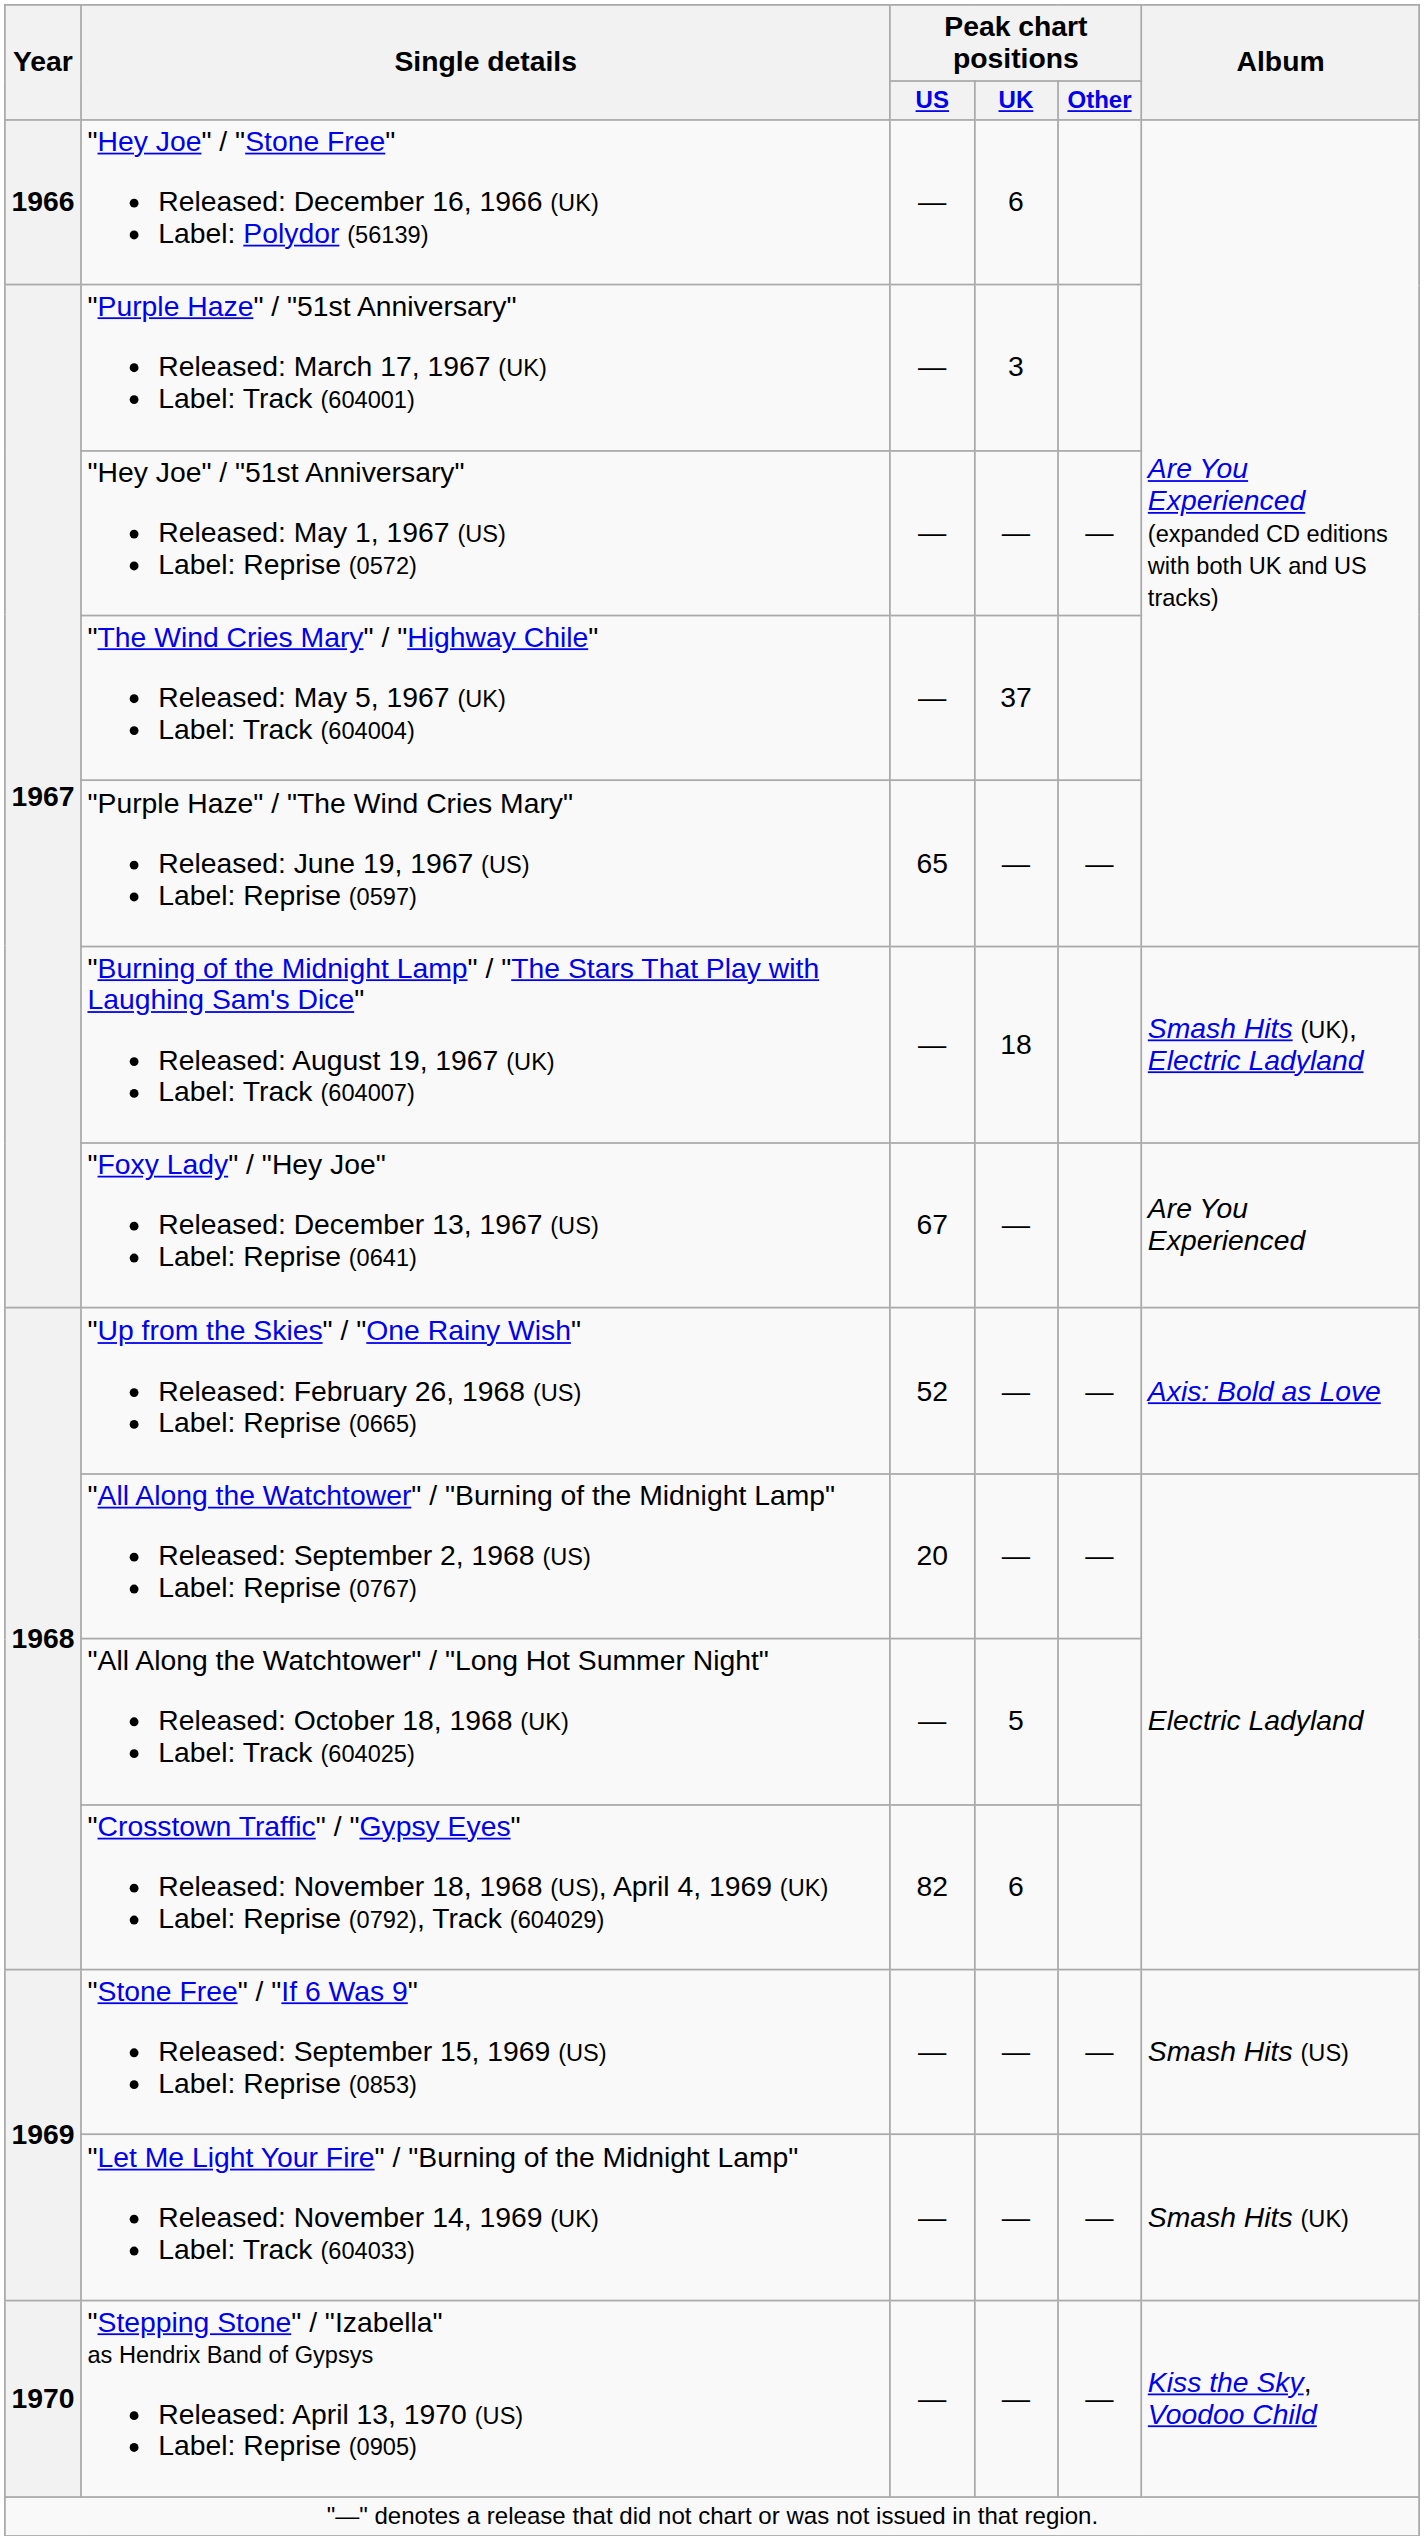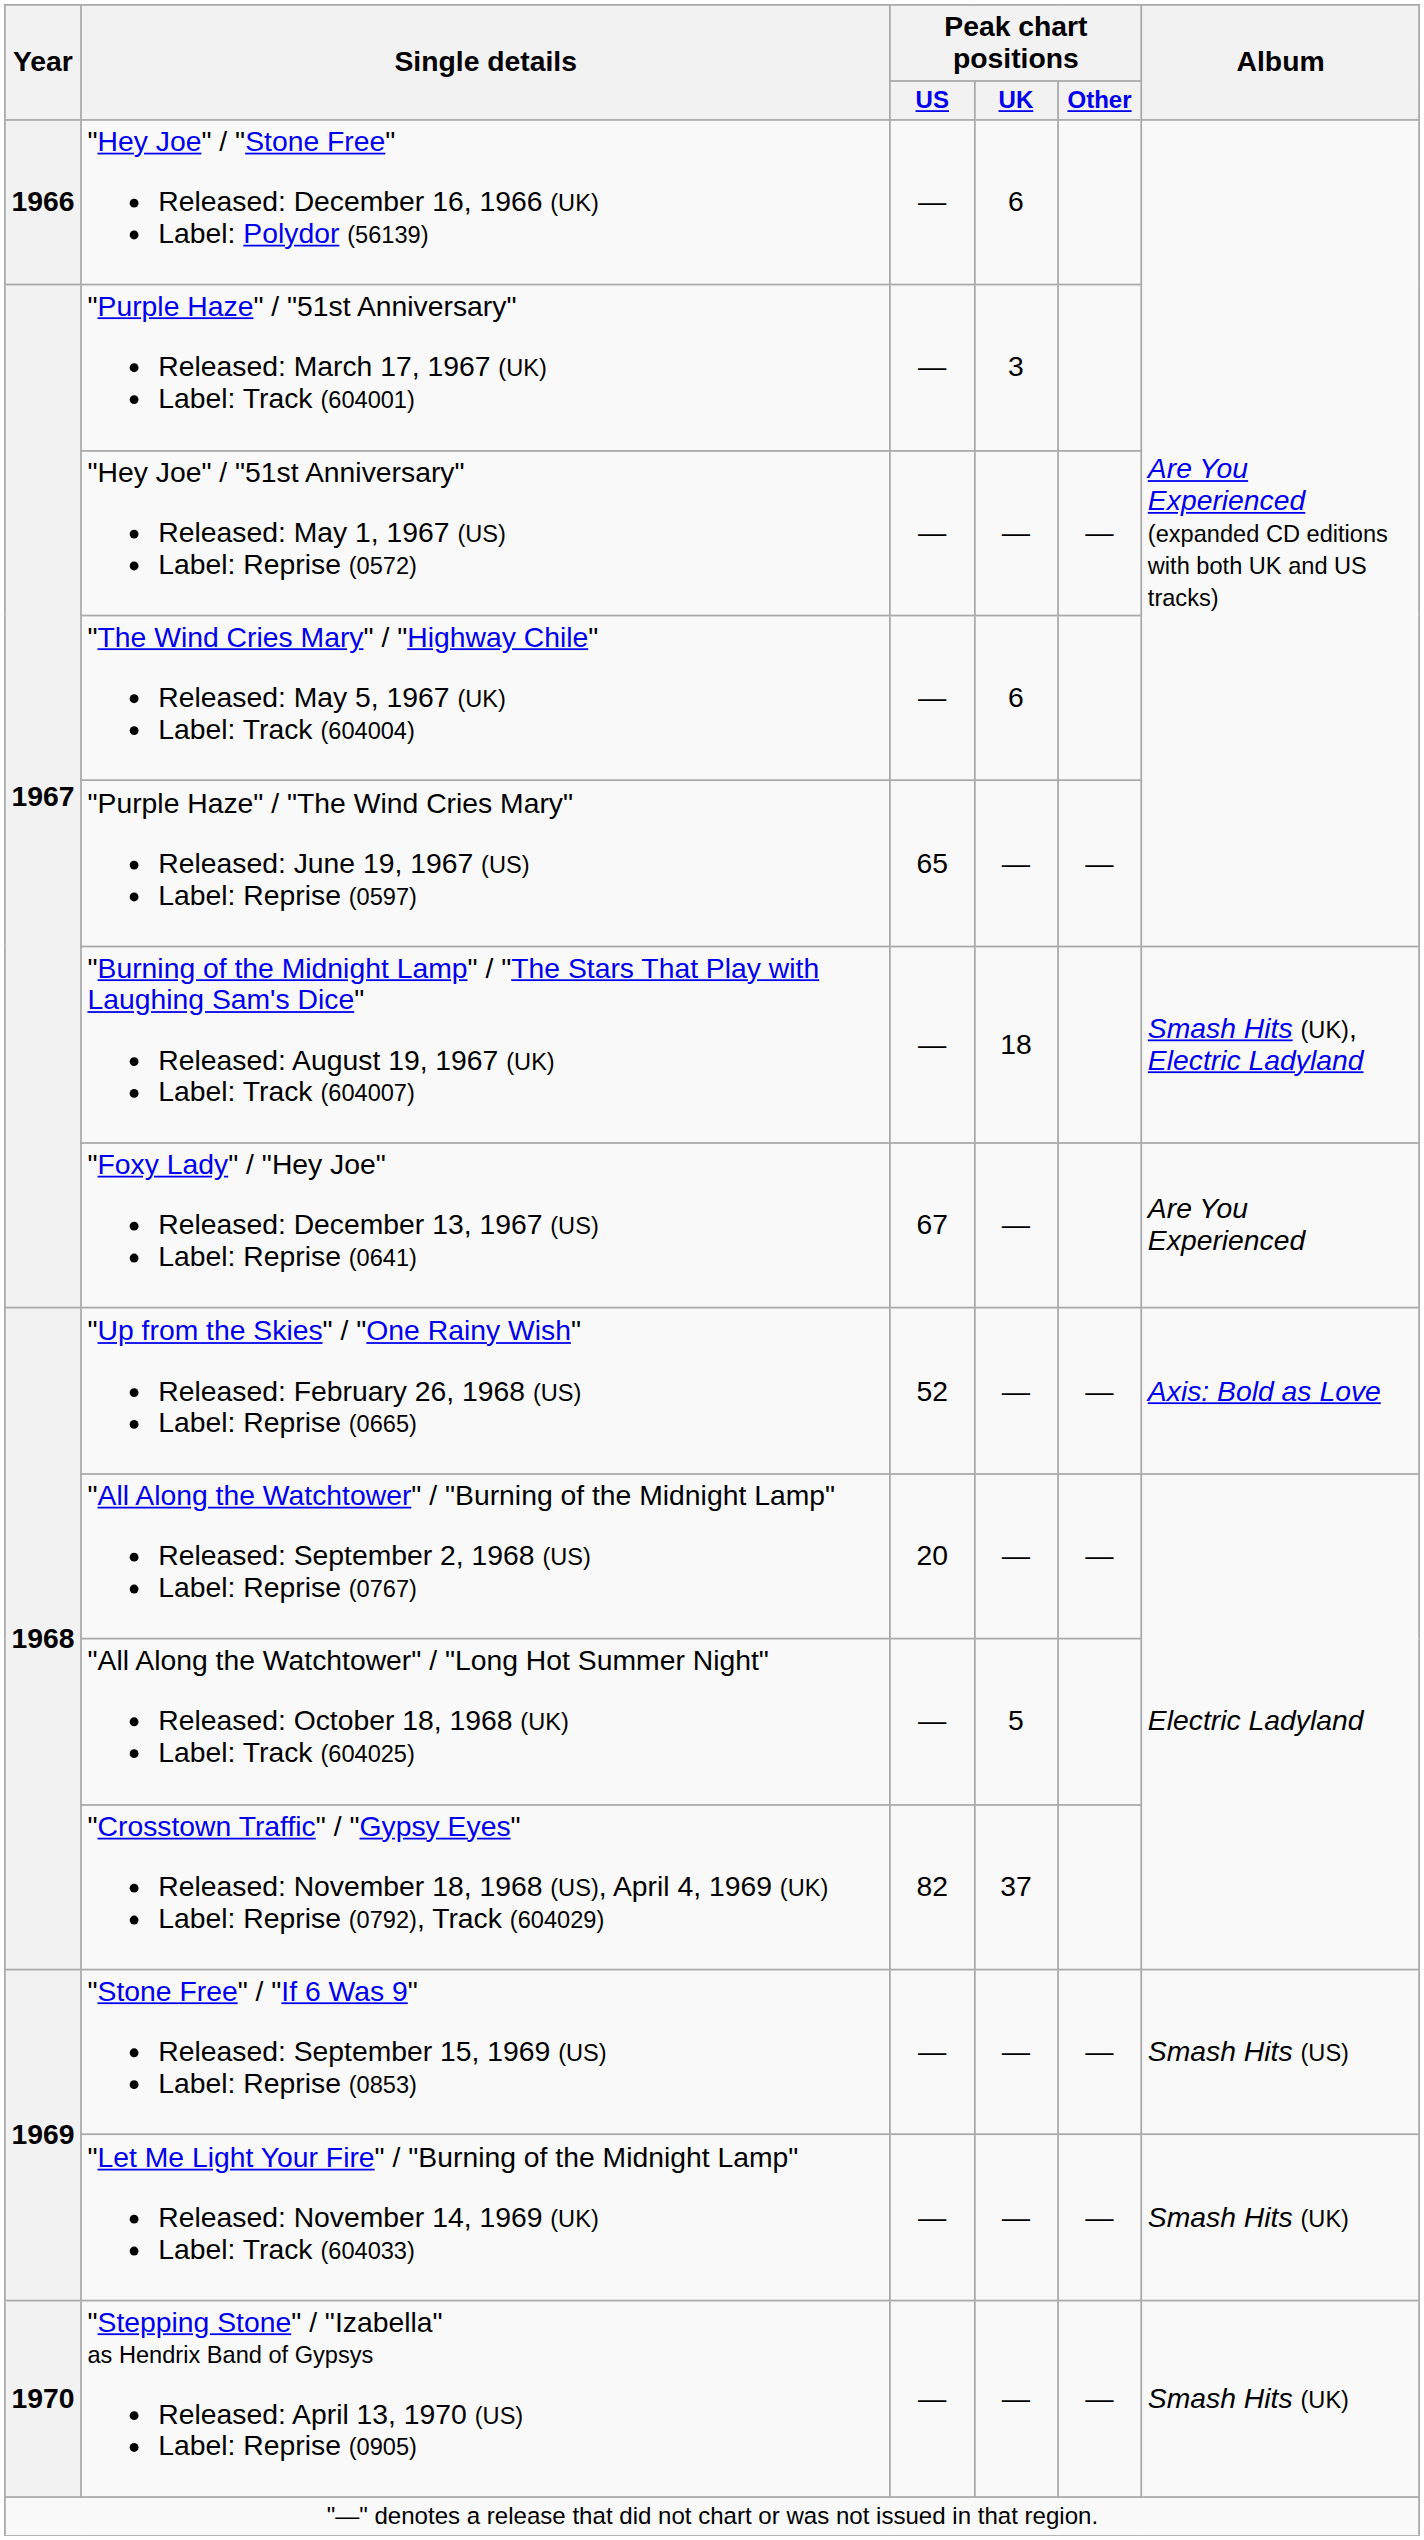(1016, 697) 37 -> (1016, 697) 6
(1016, 1886) 6 -> (1016, 1886) 37
(1232, 2398) Kiss the Sky, Voodoo Child -> (1248, 2398) Smash Hits (UK)
